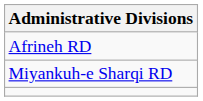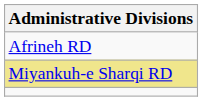(90, 73) no background -> (90, 73) khaki background
